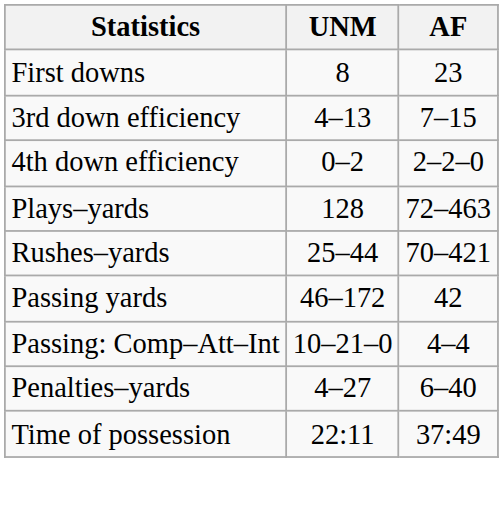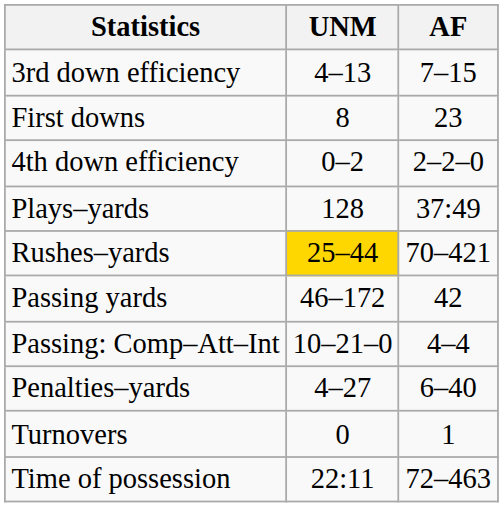rows swapped: (78, 72) <-> (126, 117)
(448, 207) 72–463 -> (448, 207) 37:49
(343, 252) no background -> (343, 252) gold background
+ row: (69, 433)
(448, 433) 37:49 -> (448, 478) 72–463
